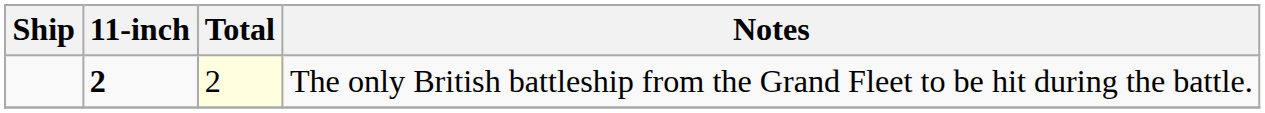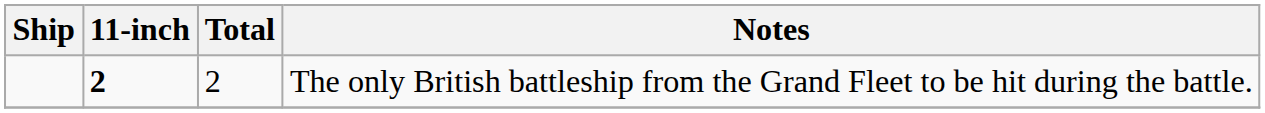(213, 81) lightyellow background -> (213, 81) no background
